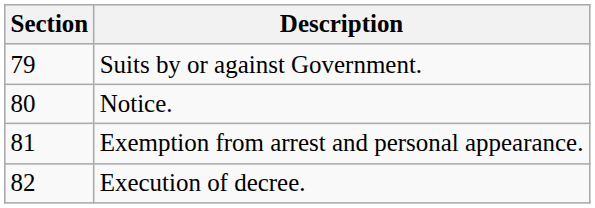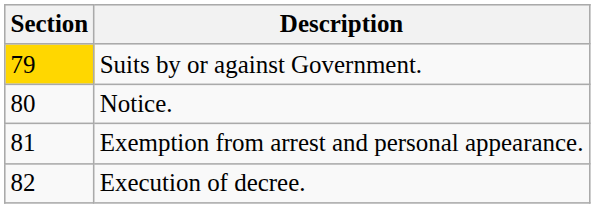(23, 63) no background -> (23, 63) gold background
